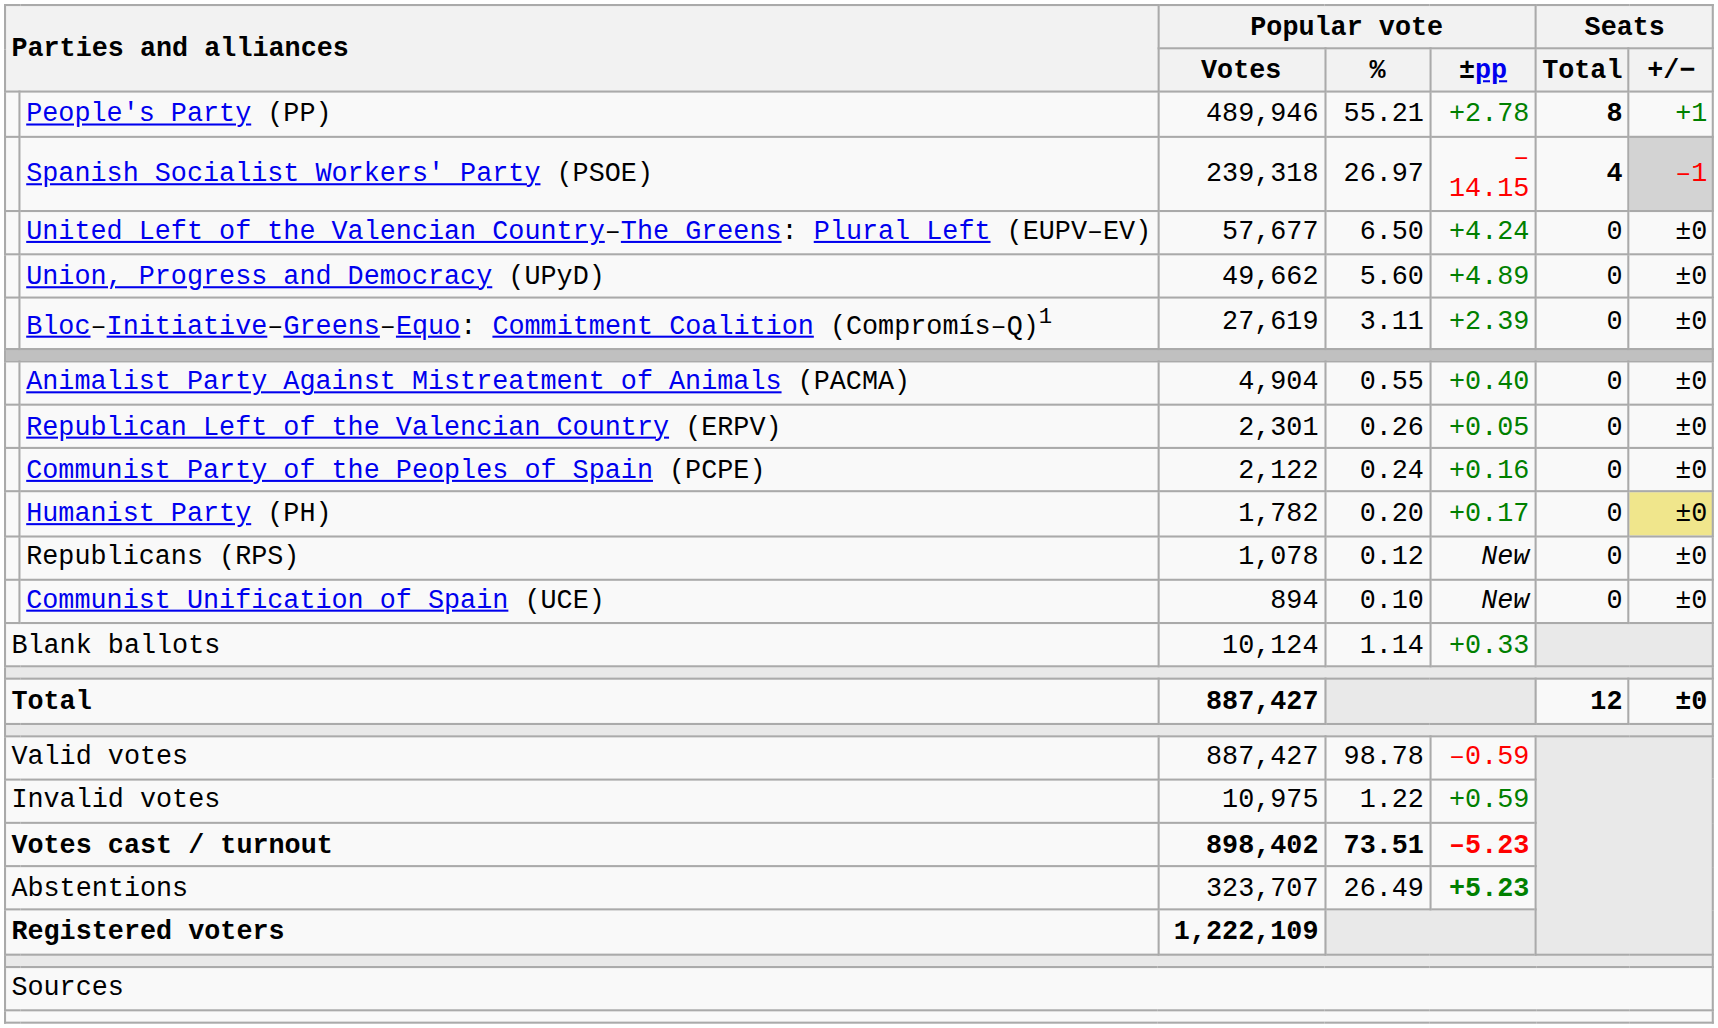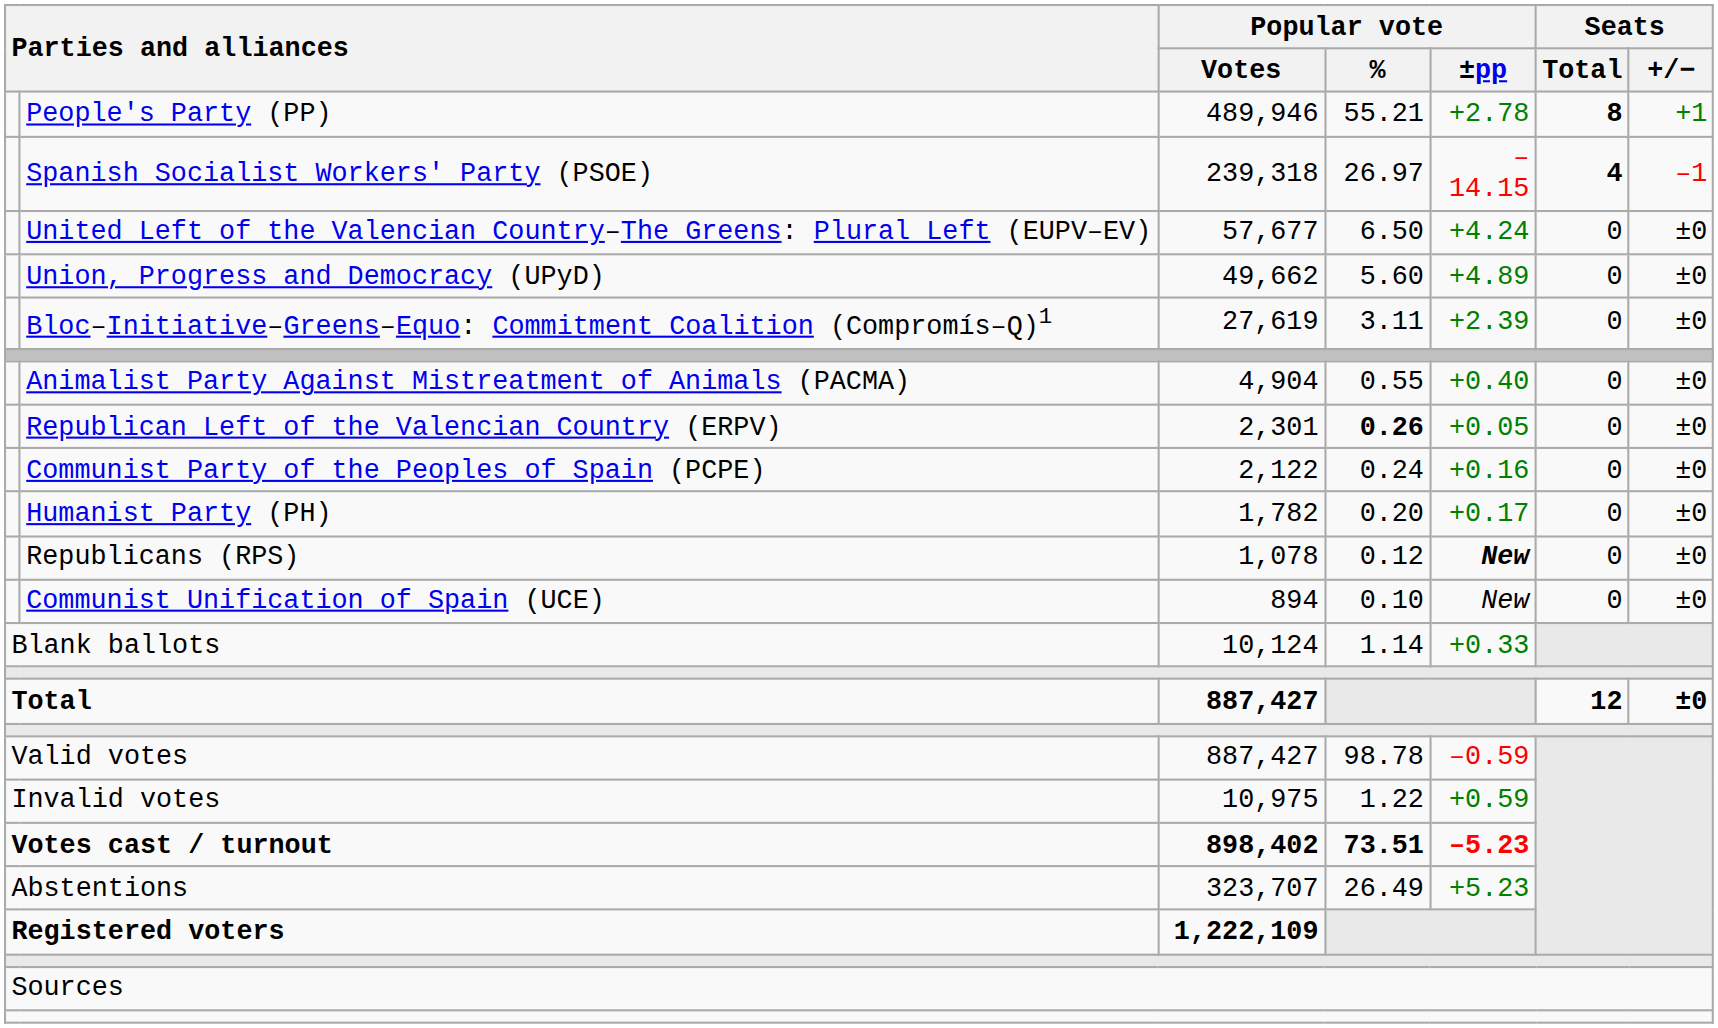(1691, 173) lightgrey background -> (1691, 173) no background
(1392, 427) normal -> (1392, 427) bold
(1691, 514) khaki background -> (1691, 514) no background
(1505, 557) normal -> (1505, 557) bold
(1489, 888) bold -> (1489, 888) normal
